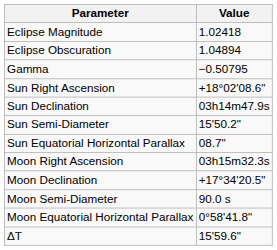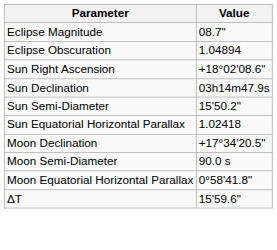(220, 32) 1.02418 -> (212, 32) 08.7"
- row: (28, 69)
(212, 143) 08.7" -> (220, 124) 1.02418
- row: (65, 161)
